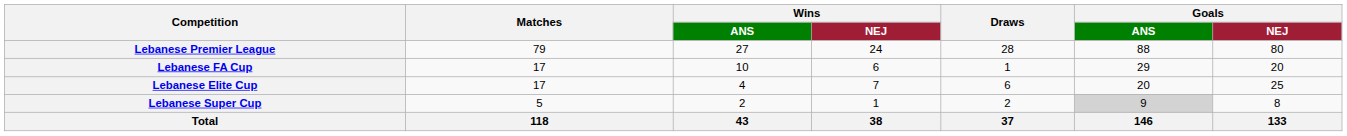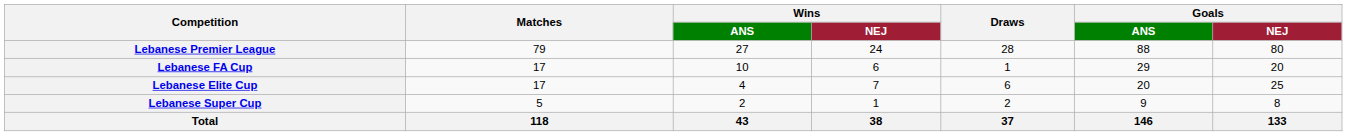(1143, 103) lightgrey background -> (1143, 103) no background
